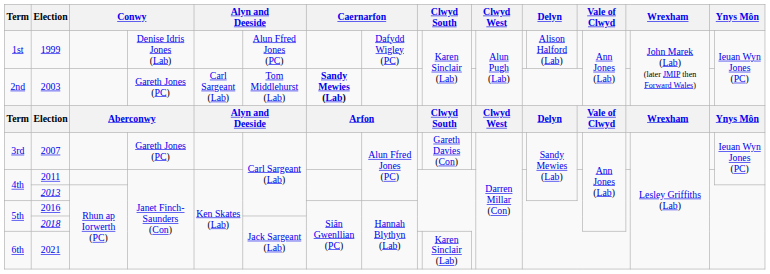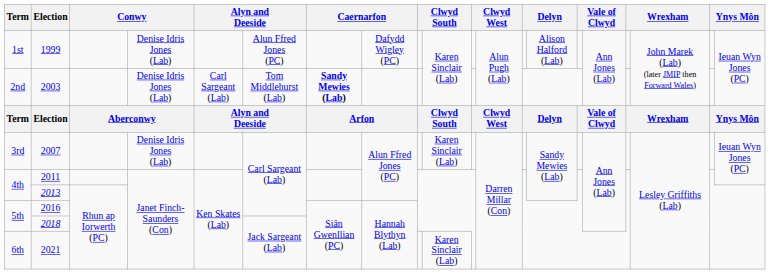(161, 87) Gareth Jones (PC) -> (161, 87) Denise Idris Jones (Lab)
(161, 151) Gareth Jones (PC) -> (161, 151) Denise Idris Jones (Lab)
(447, 151) Gareth Davies (Con) -> (447, 151) Karen Sinclair (Lab)
